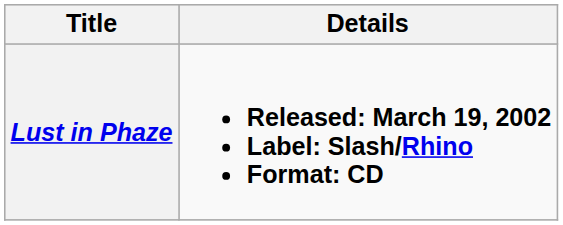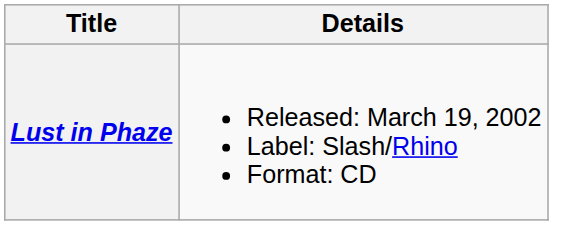(368, 146) bold -> (363, 146) normal
